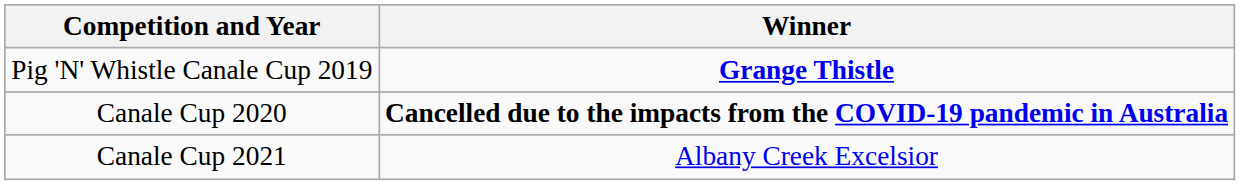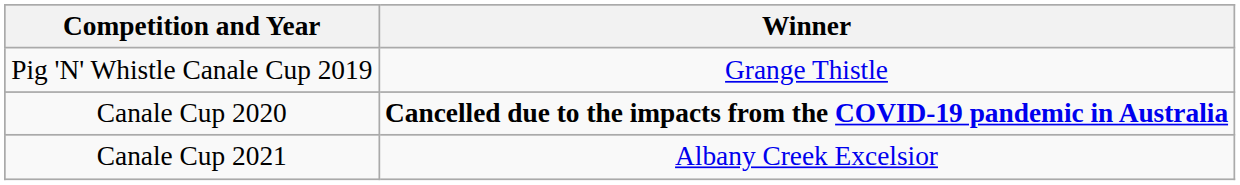(807, 69) bold -> (807, 69) normal
